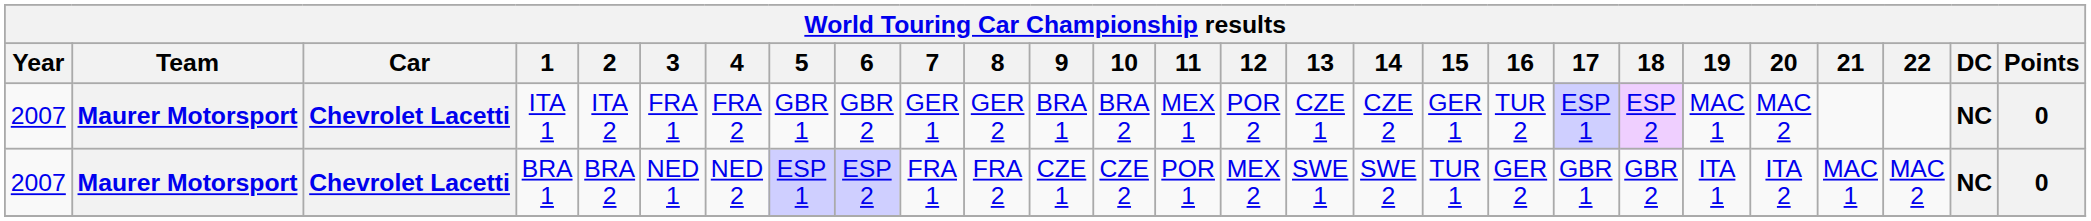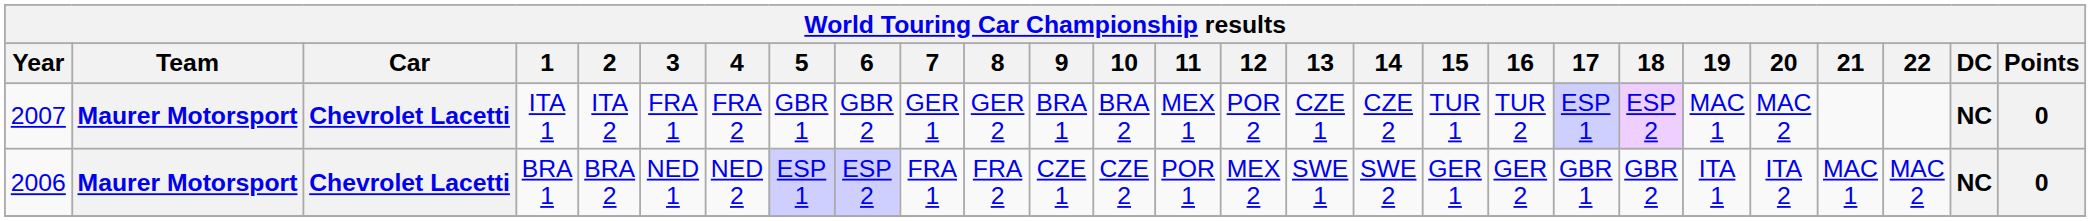(1455, 116) GER 1 -> (1455, 116) TUR 1
(38, 182) 2007 -> (38, 182) 2006
(1455, 182) TUR 1 -> (1455, 182) GER 1
